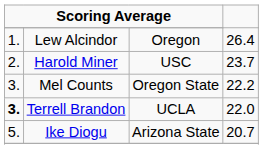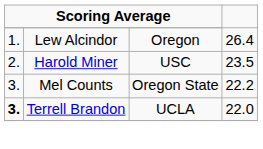(240, 62) 23.7 -> (240, 62) 23.5
- row: (76, 132)
